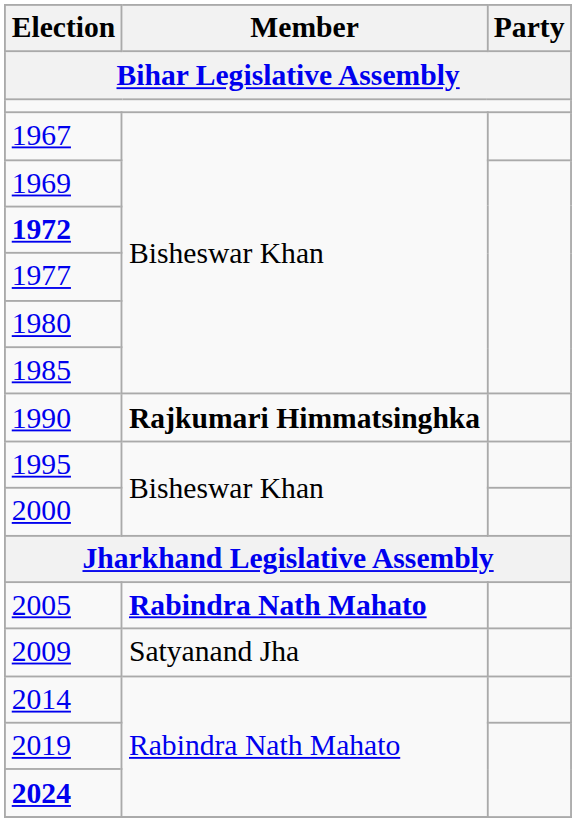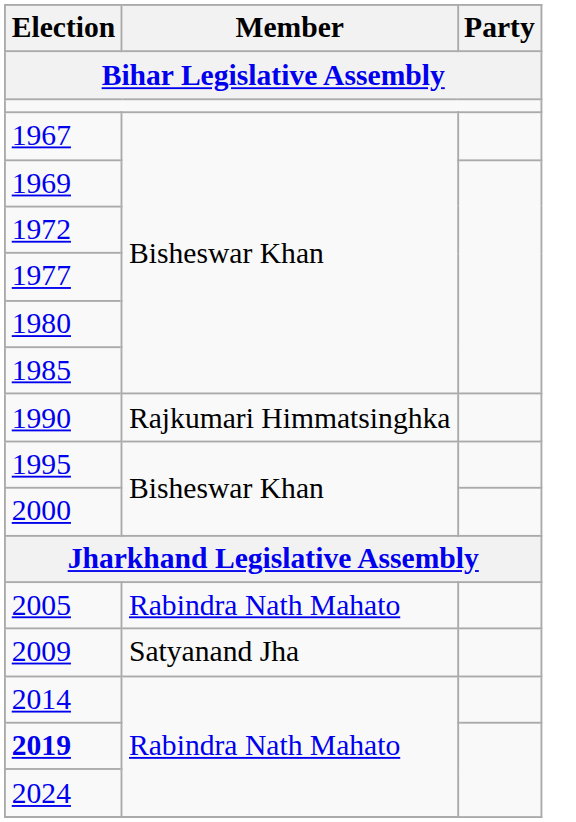(41, 229) bold -> (41, 229) normal
(305, 417) bold -> (290, 417) normal
(278, 604) bold -> (265, 604) normal
(41, 745) normal -> (41, 745) bold
(41, 792) bold -> (41, 792) normal
